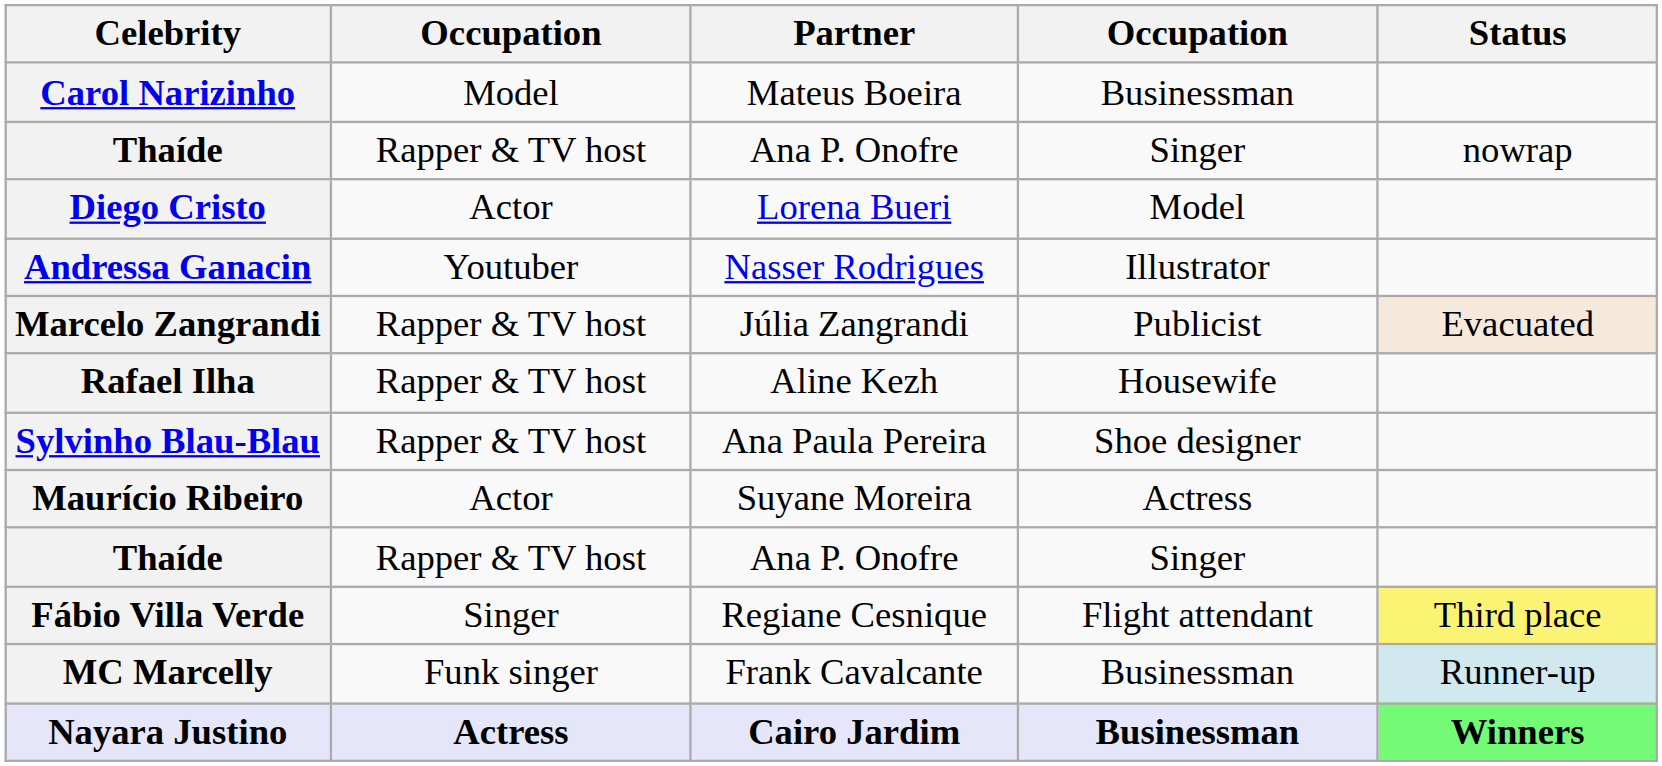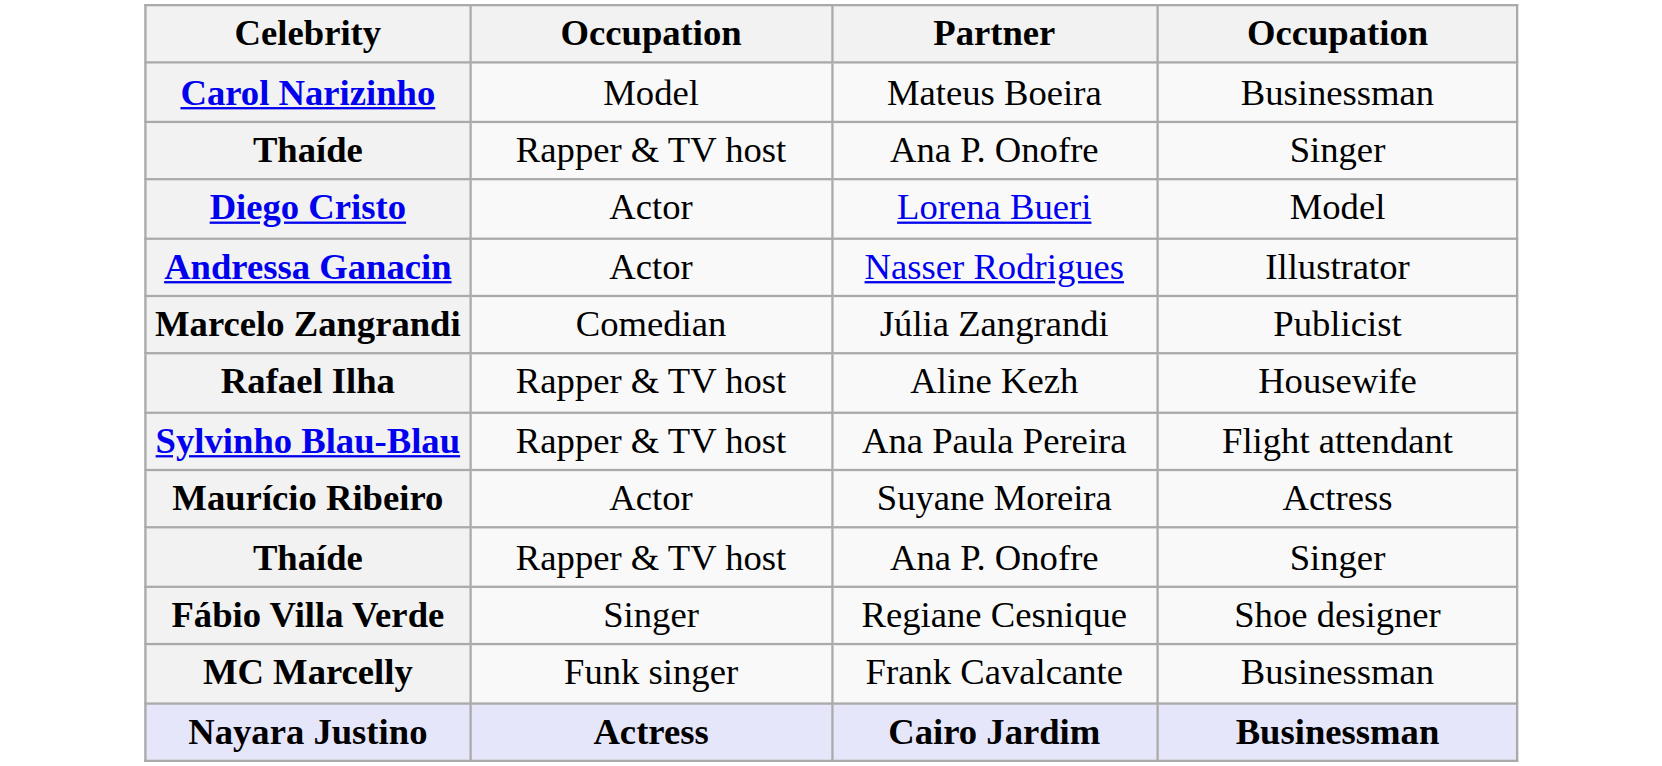- column: (1518, 33)
(511, 265) Youtuber -> (651, 265) Actor
(511, 324) Rapper & TV host -> (651, 324) Comedian
(1197, 440) Shoe designer -> (1338, 440) Flight attendant
(1197, 614) Flight attendant -> (1337, 614) Shoe designer
